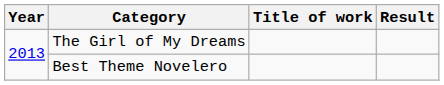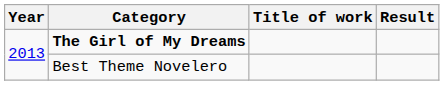(149, 42) normal -> (149, 42) bold
